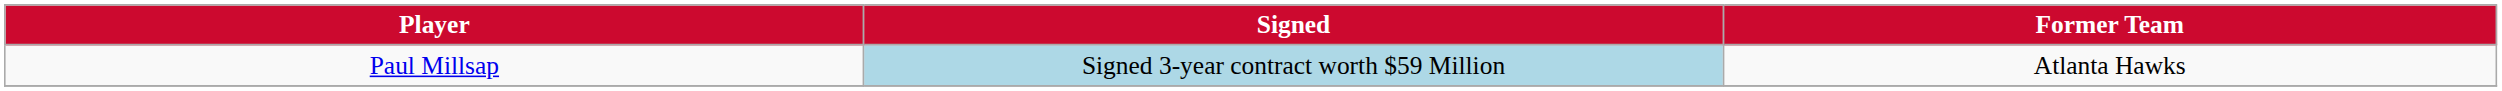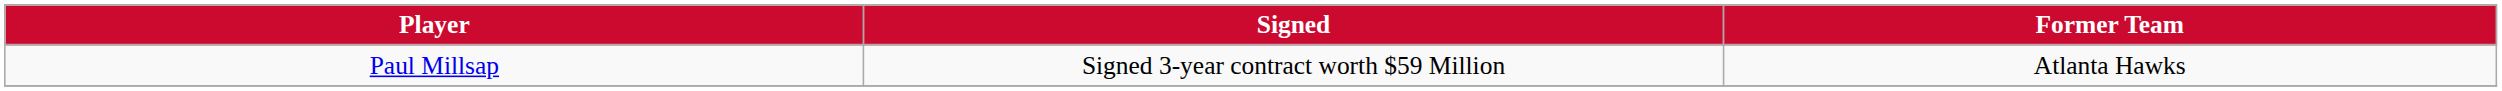(1294, 65) lightblue background -> (1294, 65) no background
